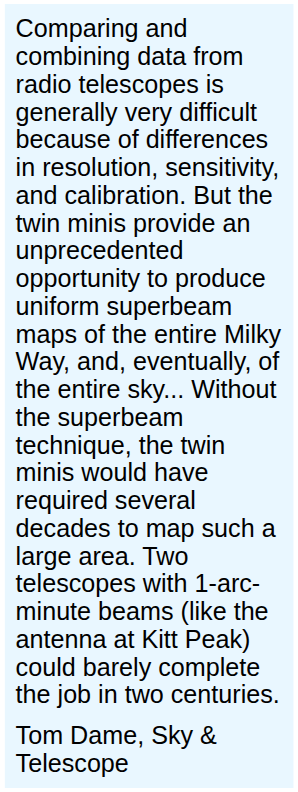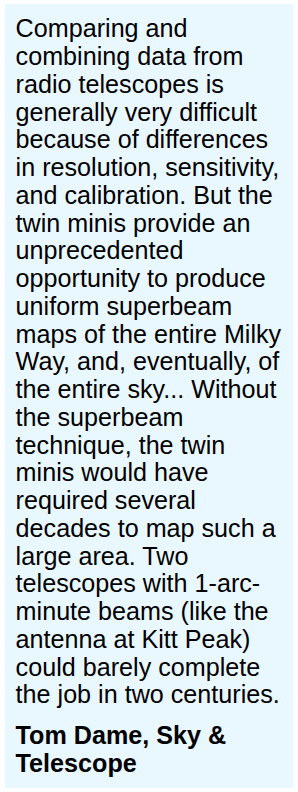(116, 750) normal -> (121, 750) bold
